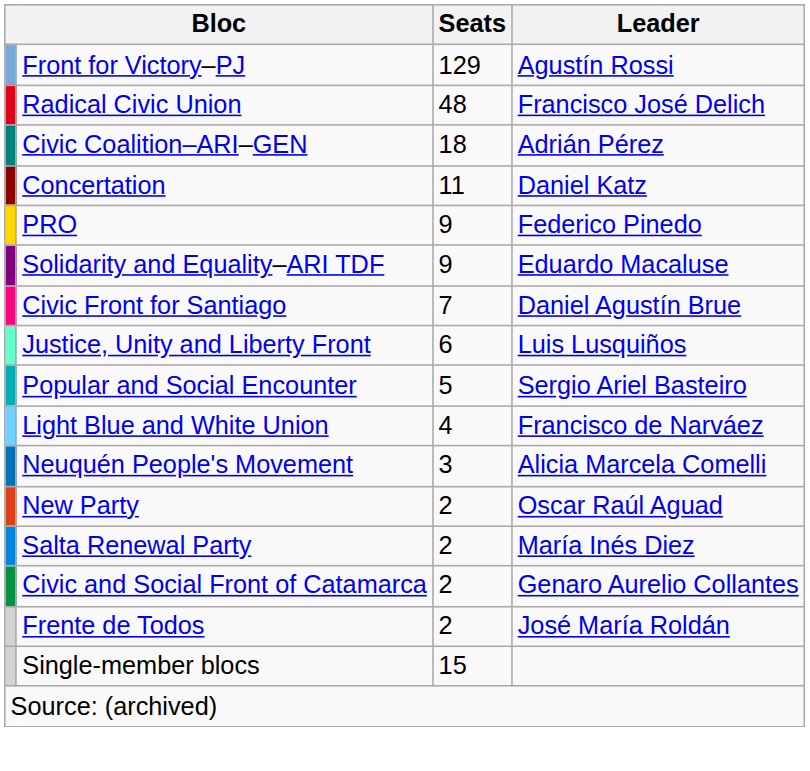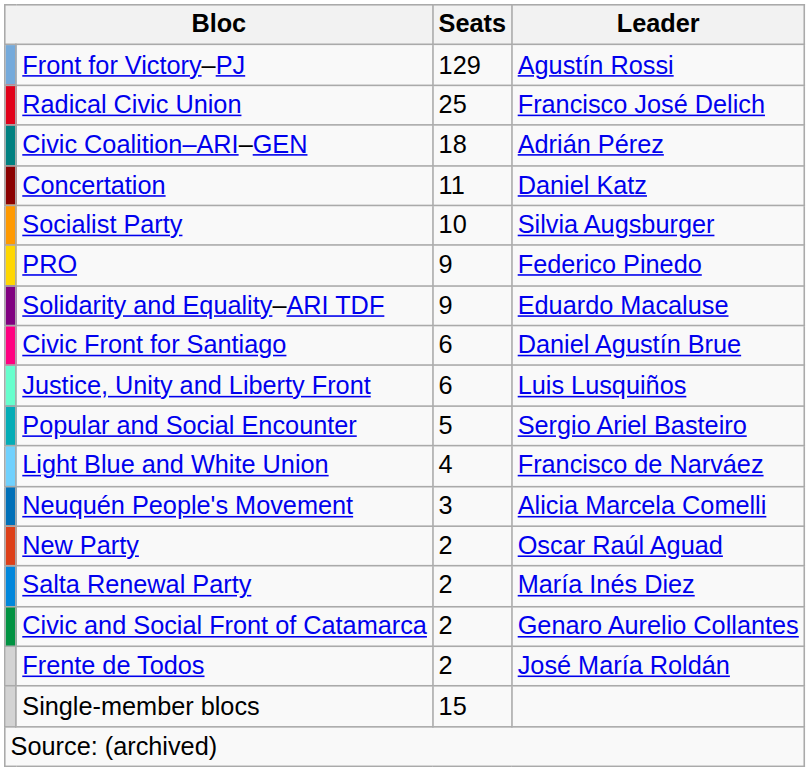(453, 104) 48 -> (453, 104) 25
+ row: (102, 225)
(446, 305) 7 -> (446, 345) 6
